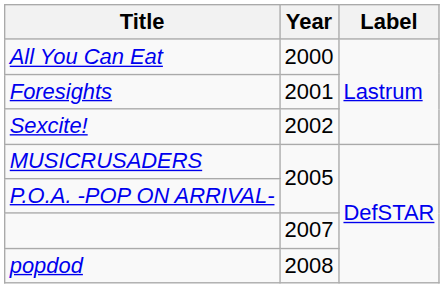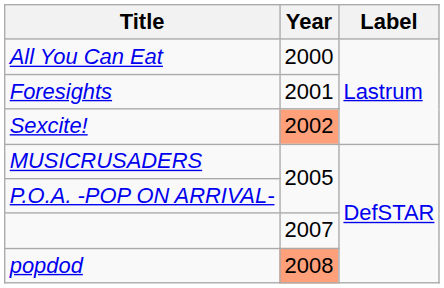(309, 126) no background -> (309, 126) lightsalmon background
(309, 265) no background -> (309, 265) lightsalmon background
